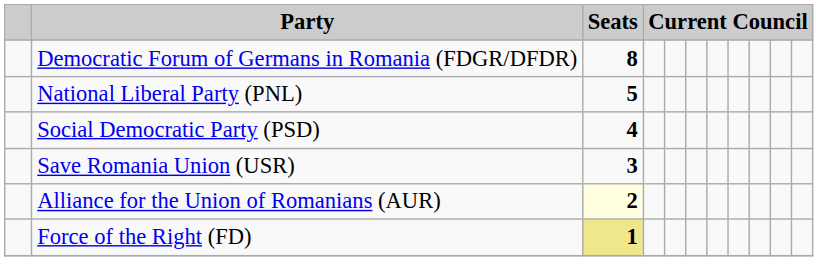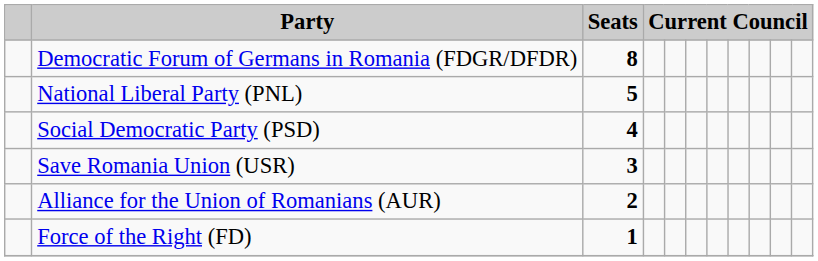(632, 201) lightyellow background -> (632, 201) no background
(632, 237) khaki background -> (632, 237) no background
